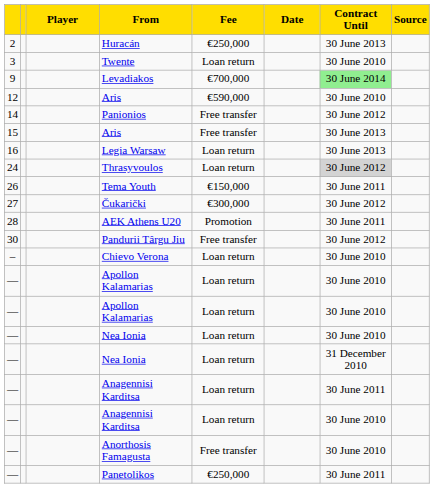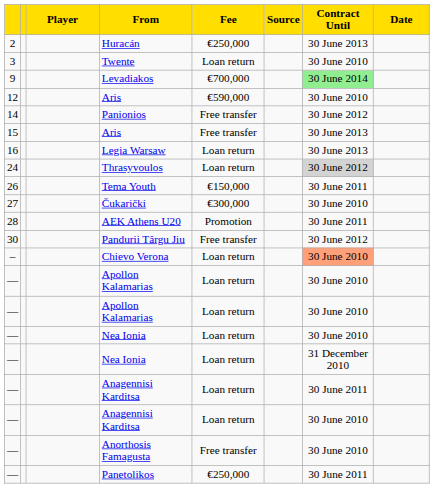columns swapped: (292, 19) <-> (410, 19)
(356, 203) 30 June 2012 -> (338, 203) 30 June 2010
(356, 256) no background -> (338, 256) lightsalmon background
